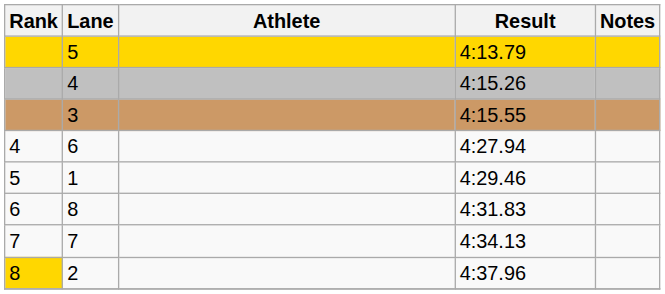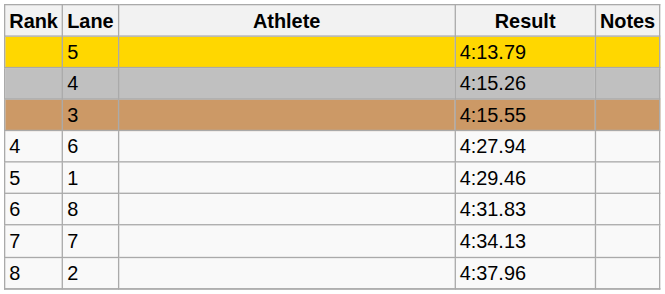(15, 273) gold background -> (15, 273) no background
